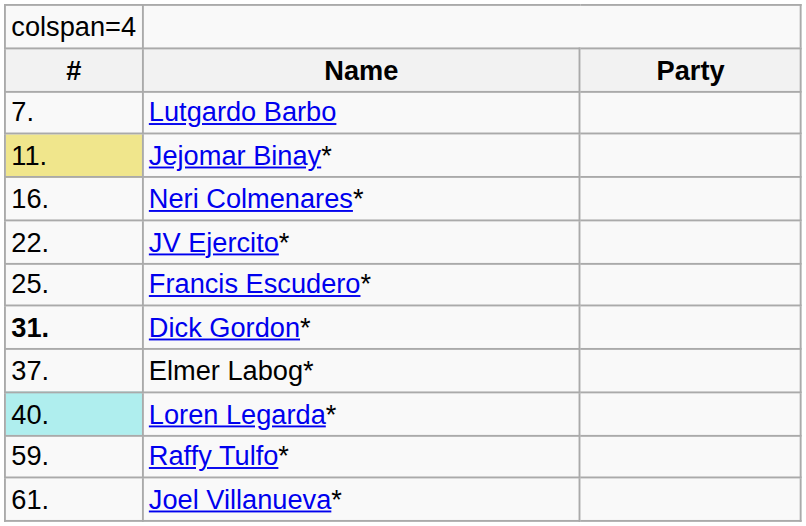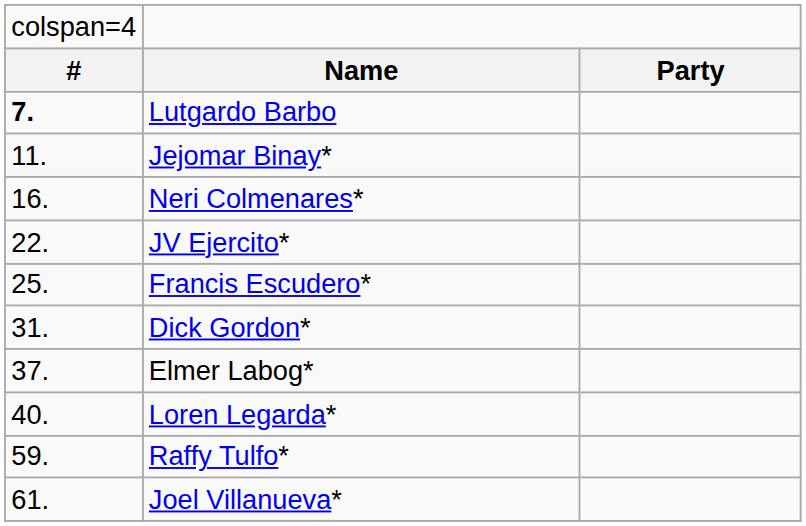(23, 113) normal -> (23, 113) bold
(29, 156) khaki background -> (29, 156) no background
(30, 328) bold -> (30, 328) normal
(30, 414) paleturquoise background -> (30, 414) no background
